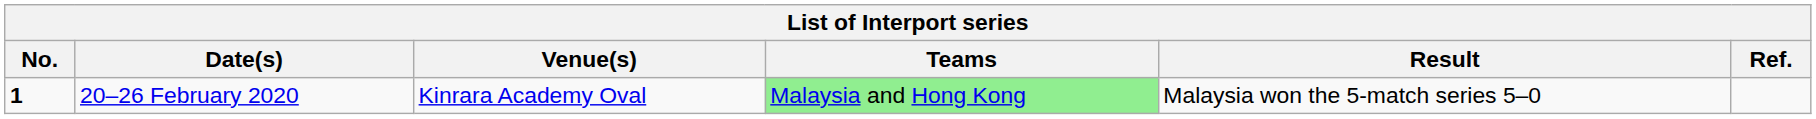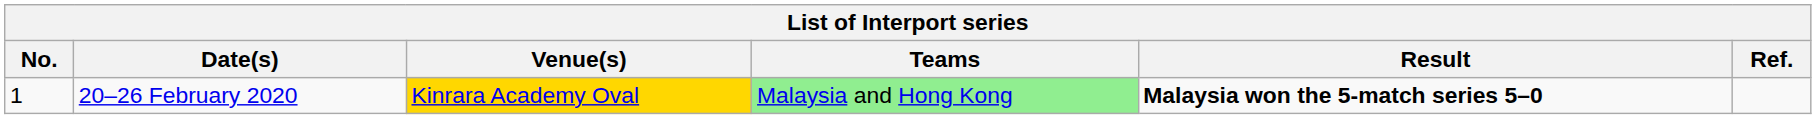(16, 95) bold -> (16, 95) normal
(532, 95) no background -> (525, 95) gold background
(1352, 95) normal -> (1343, 95) bold
